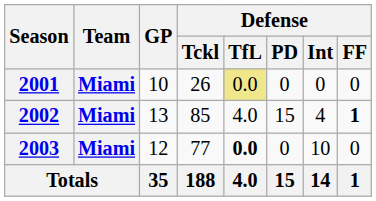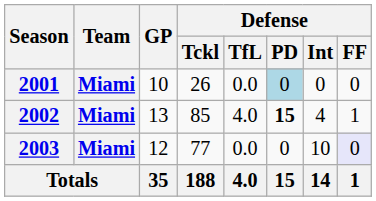(245, 84) khaki background -> (245, 84) no background
(285, 84) no background -> (285, 84) lightblue background
(285, 116) normal -> (285, 116) bold
(355, 116) bold -> (355, 116) normal
(245, 148) bold -> (245, 148) normal
(355, 148) no background -> (355, 148) lavender background
